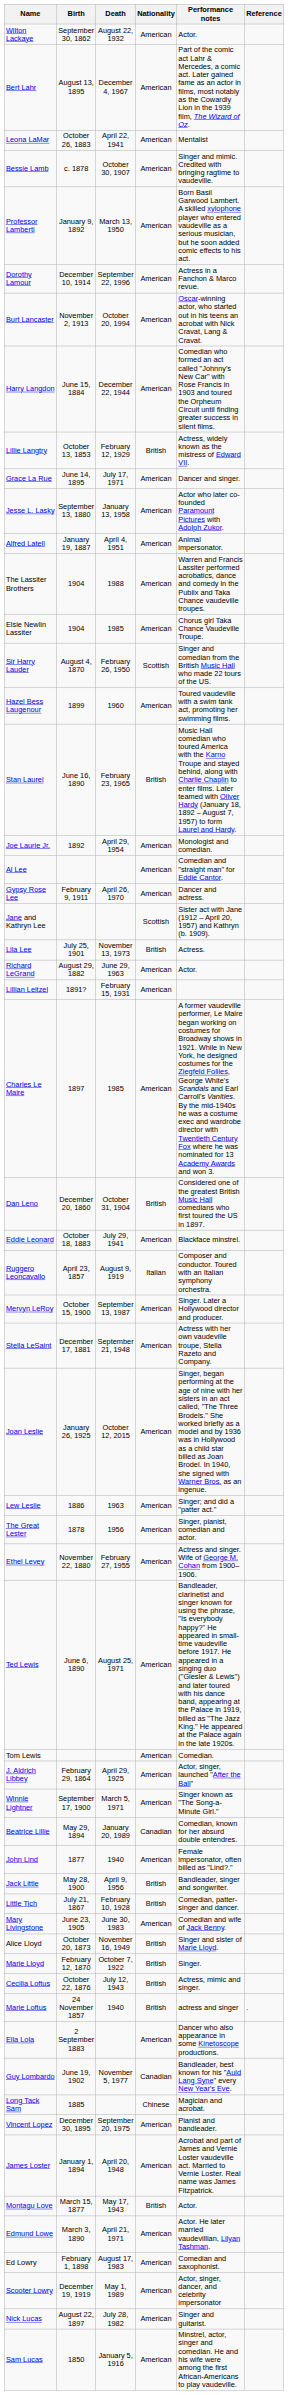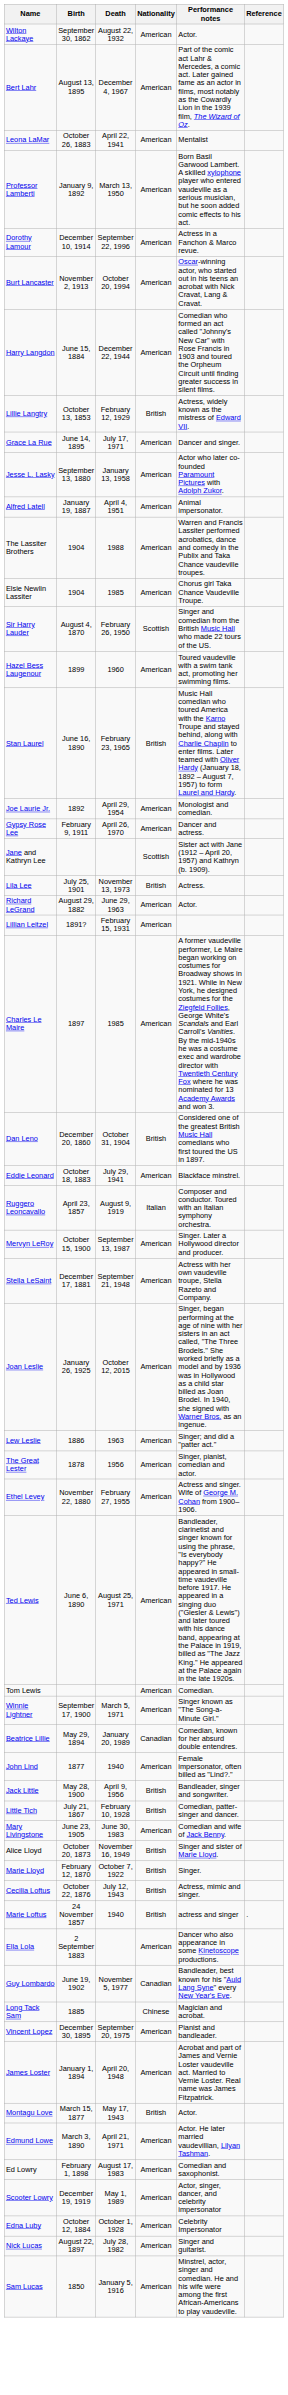- row: (27, 168)
- row: (16, 869)
- row: (21, 1775)
+ row: (24, 2226)
